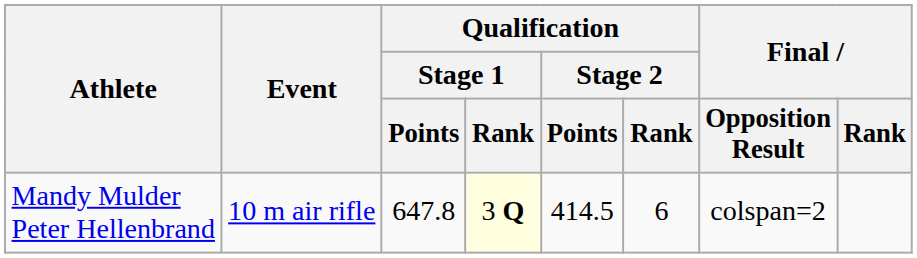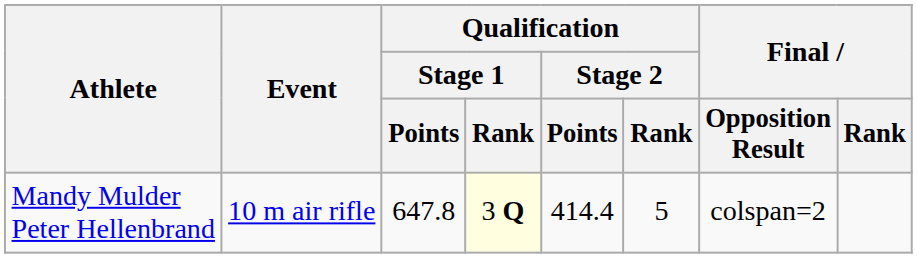(582, 212) 414.5 -> (582, 212) 414.4
(661, 212) 6 -> (661, 212) 5
